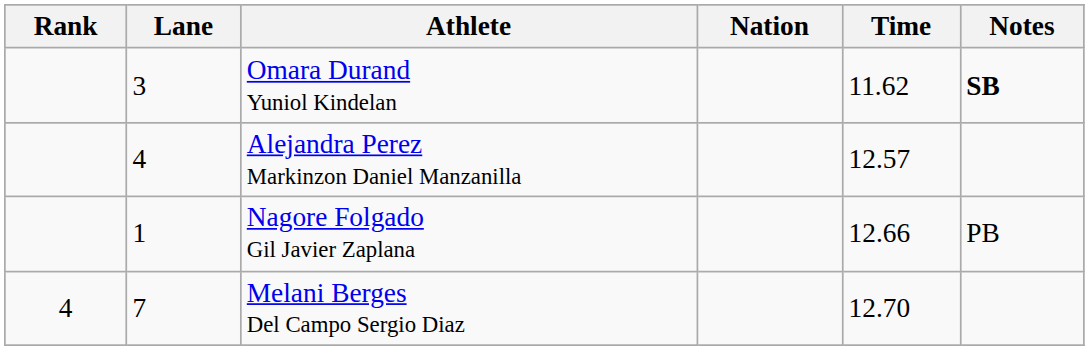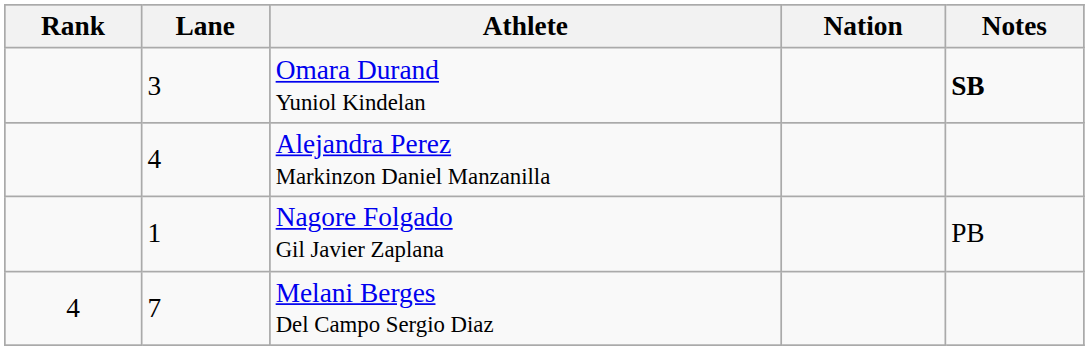- column: (901, 26)
